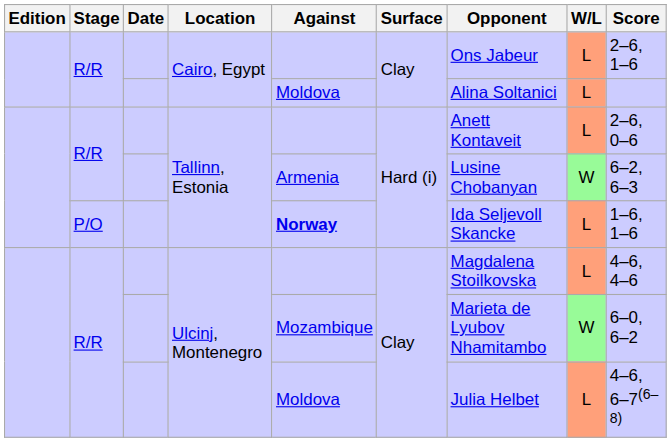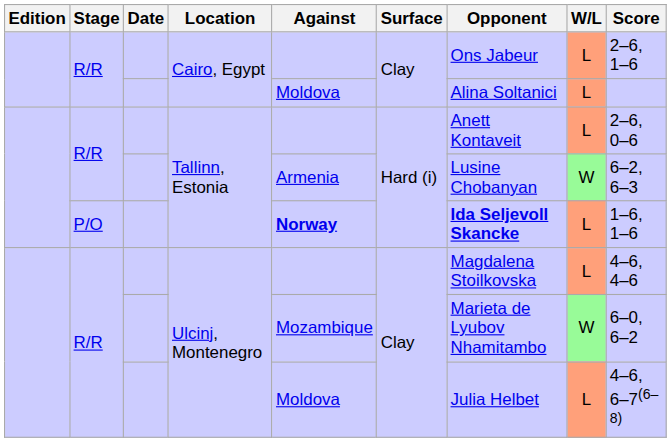(496, 223) normal -> (499, 223) bold
